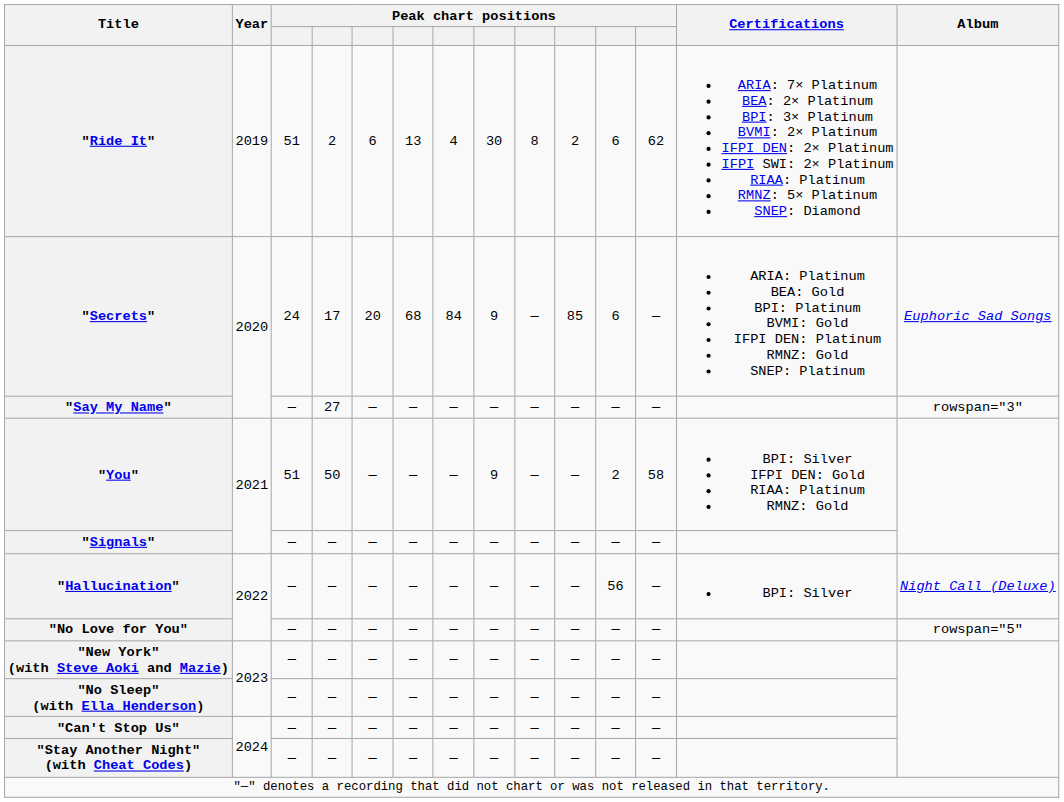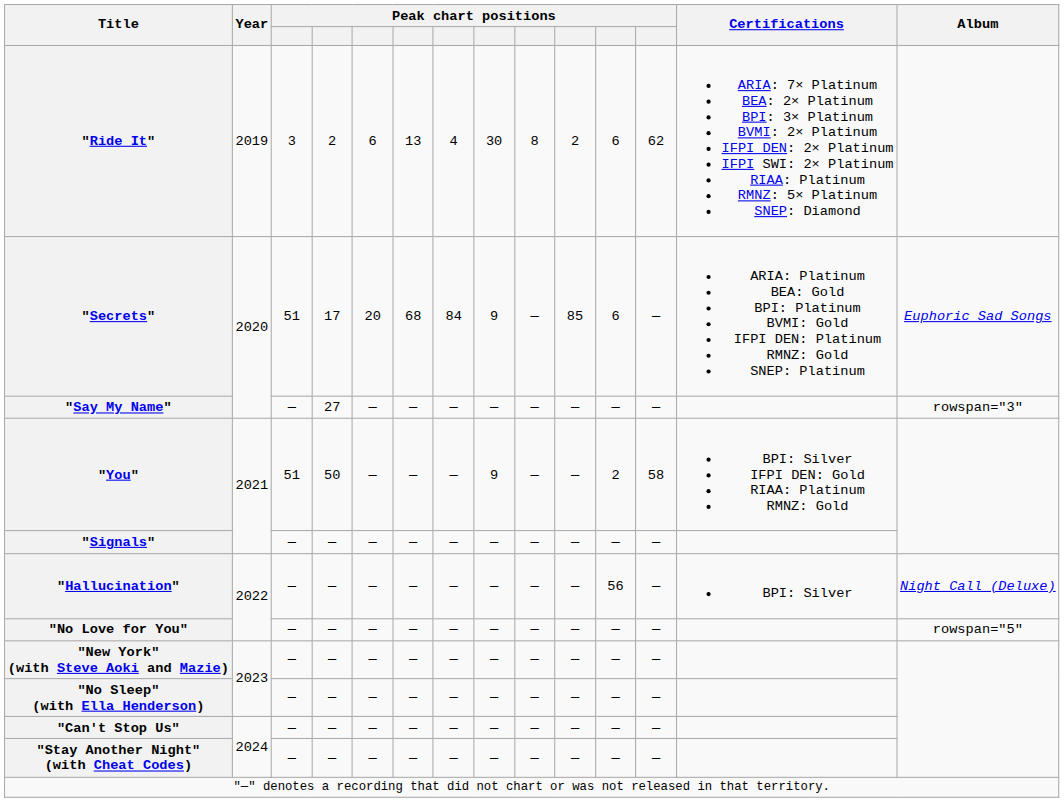(292, 141) 51 -> (292, 141) 3
(292, 316) 24 -> (292, 316) 51
